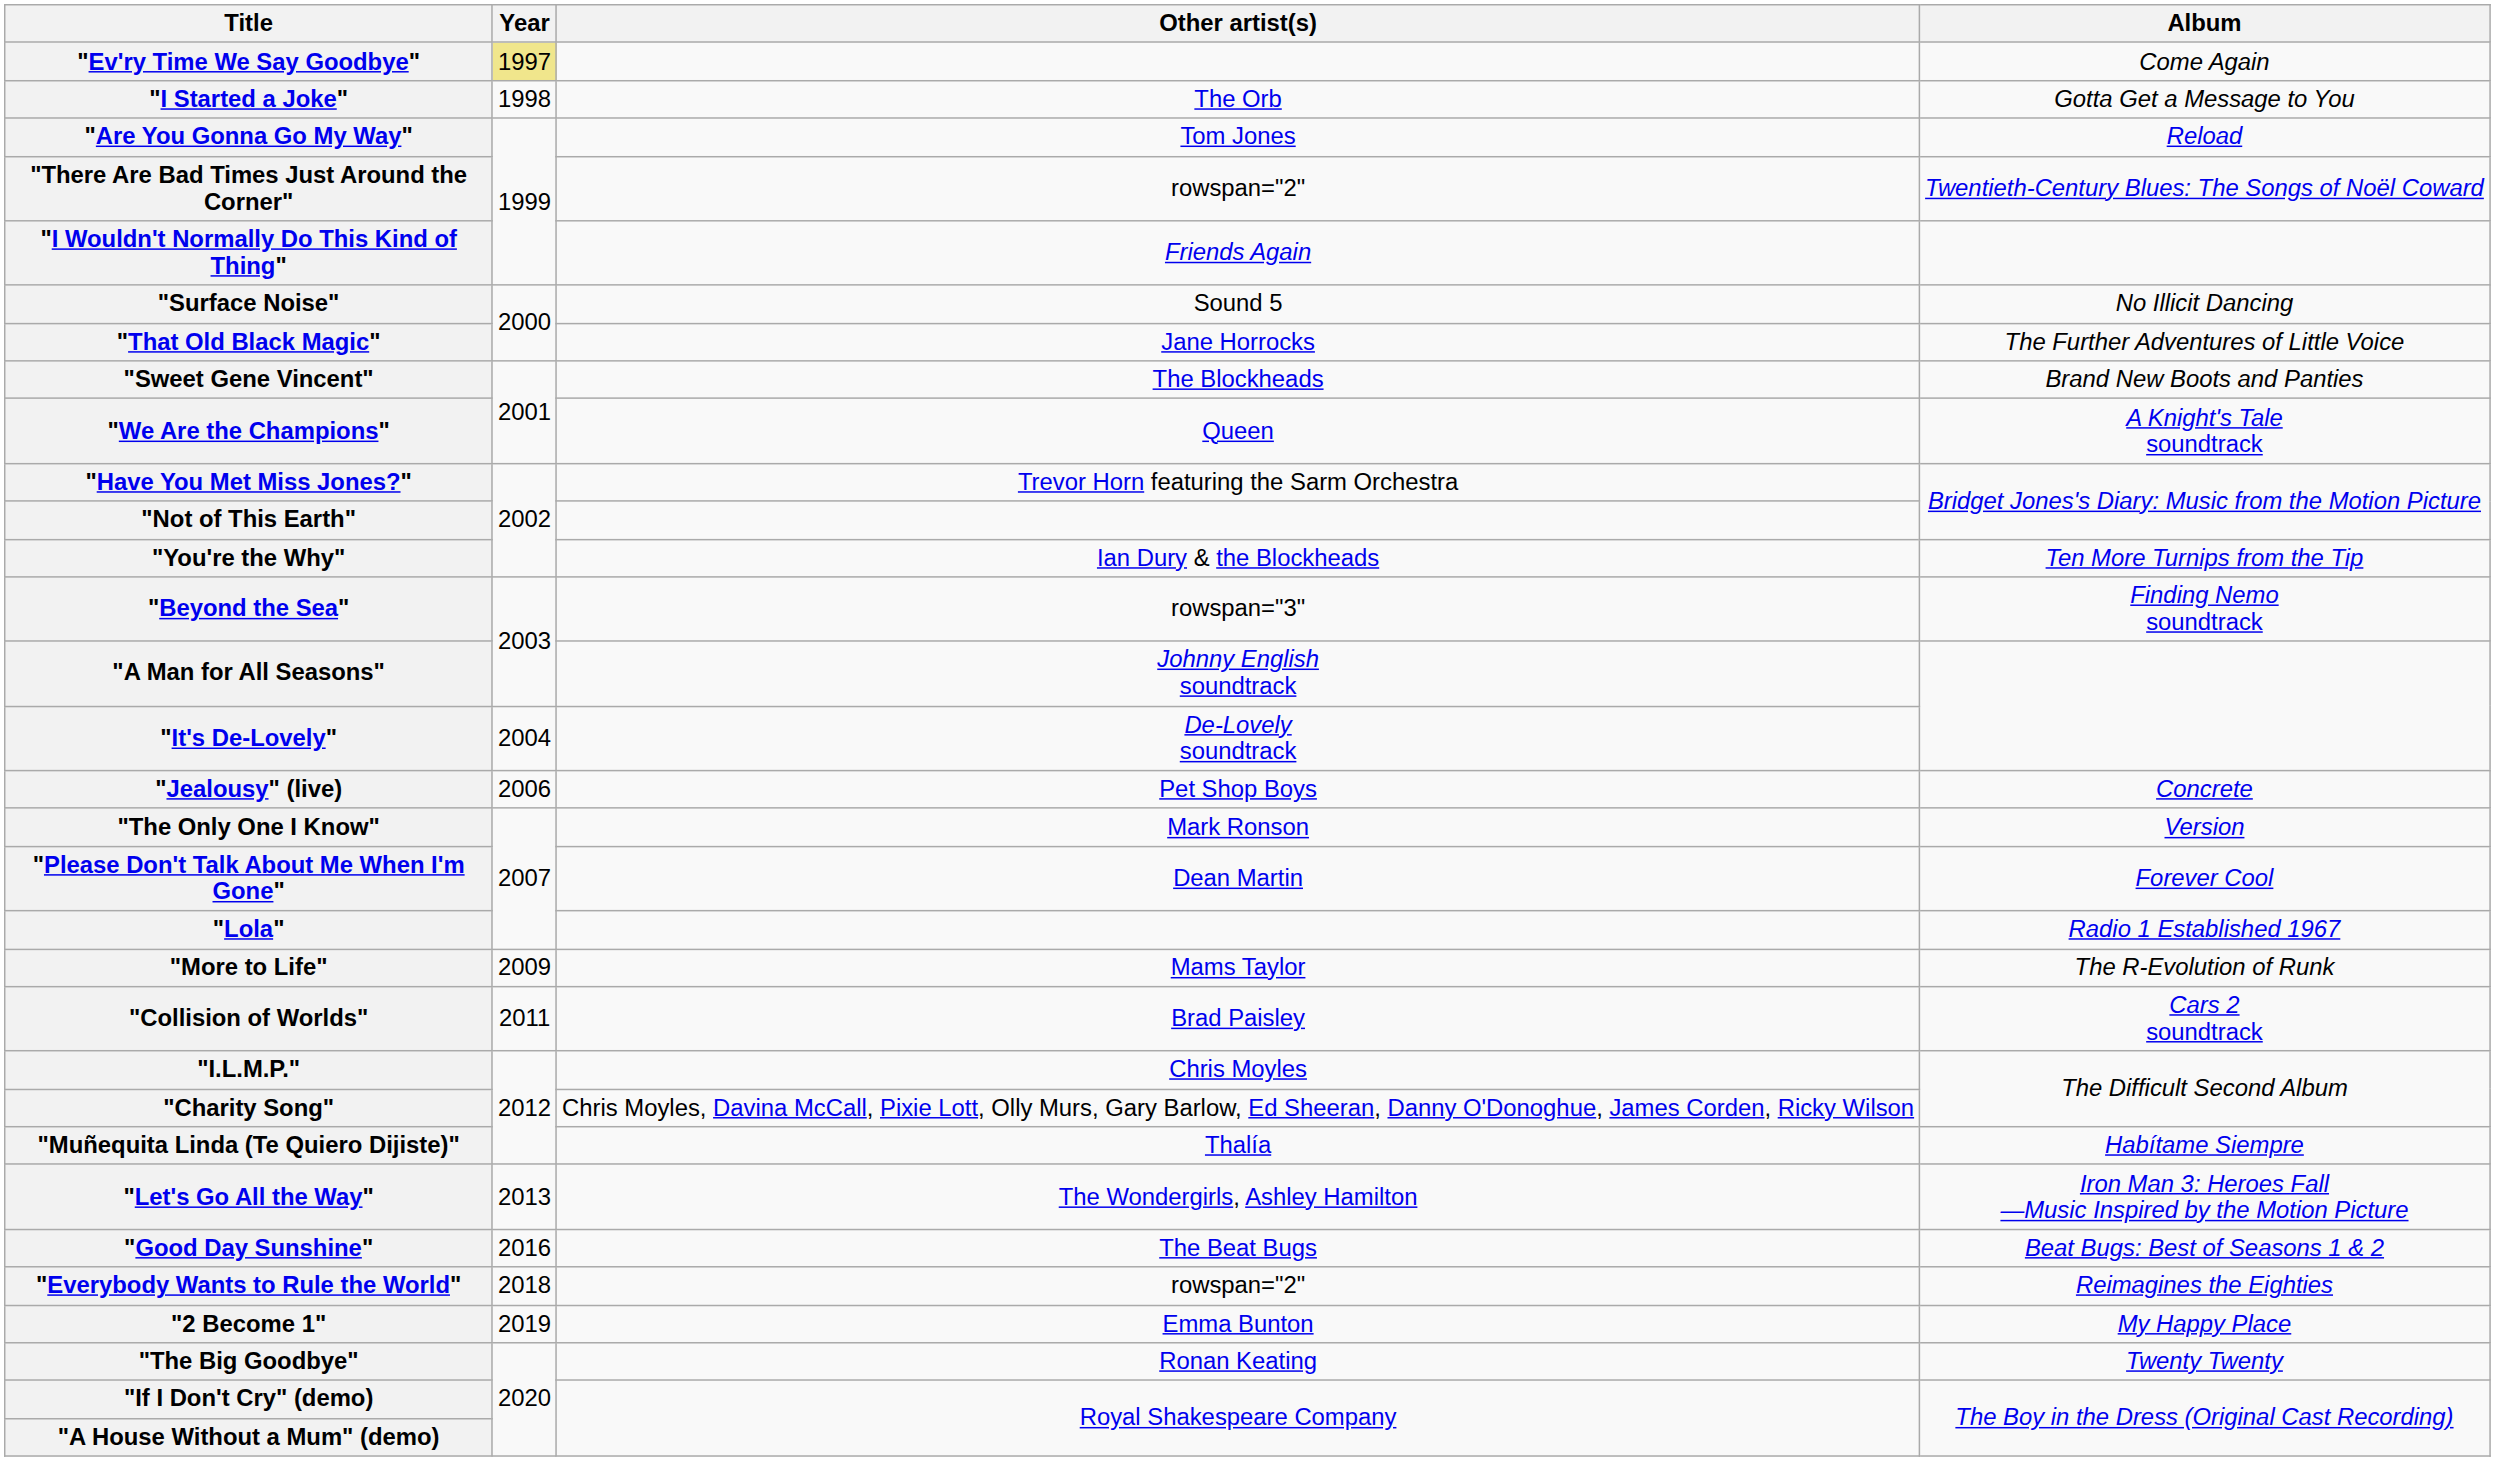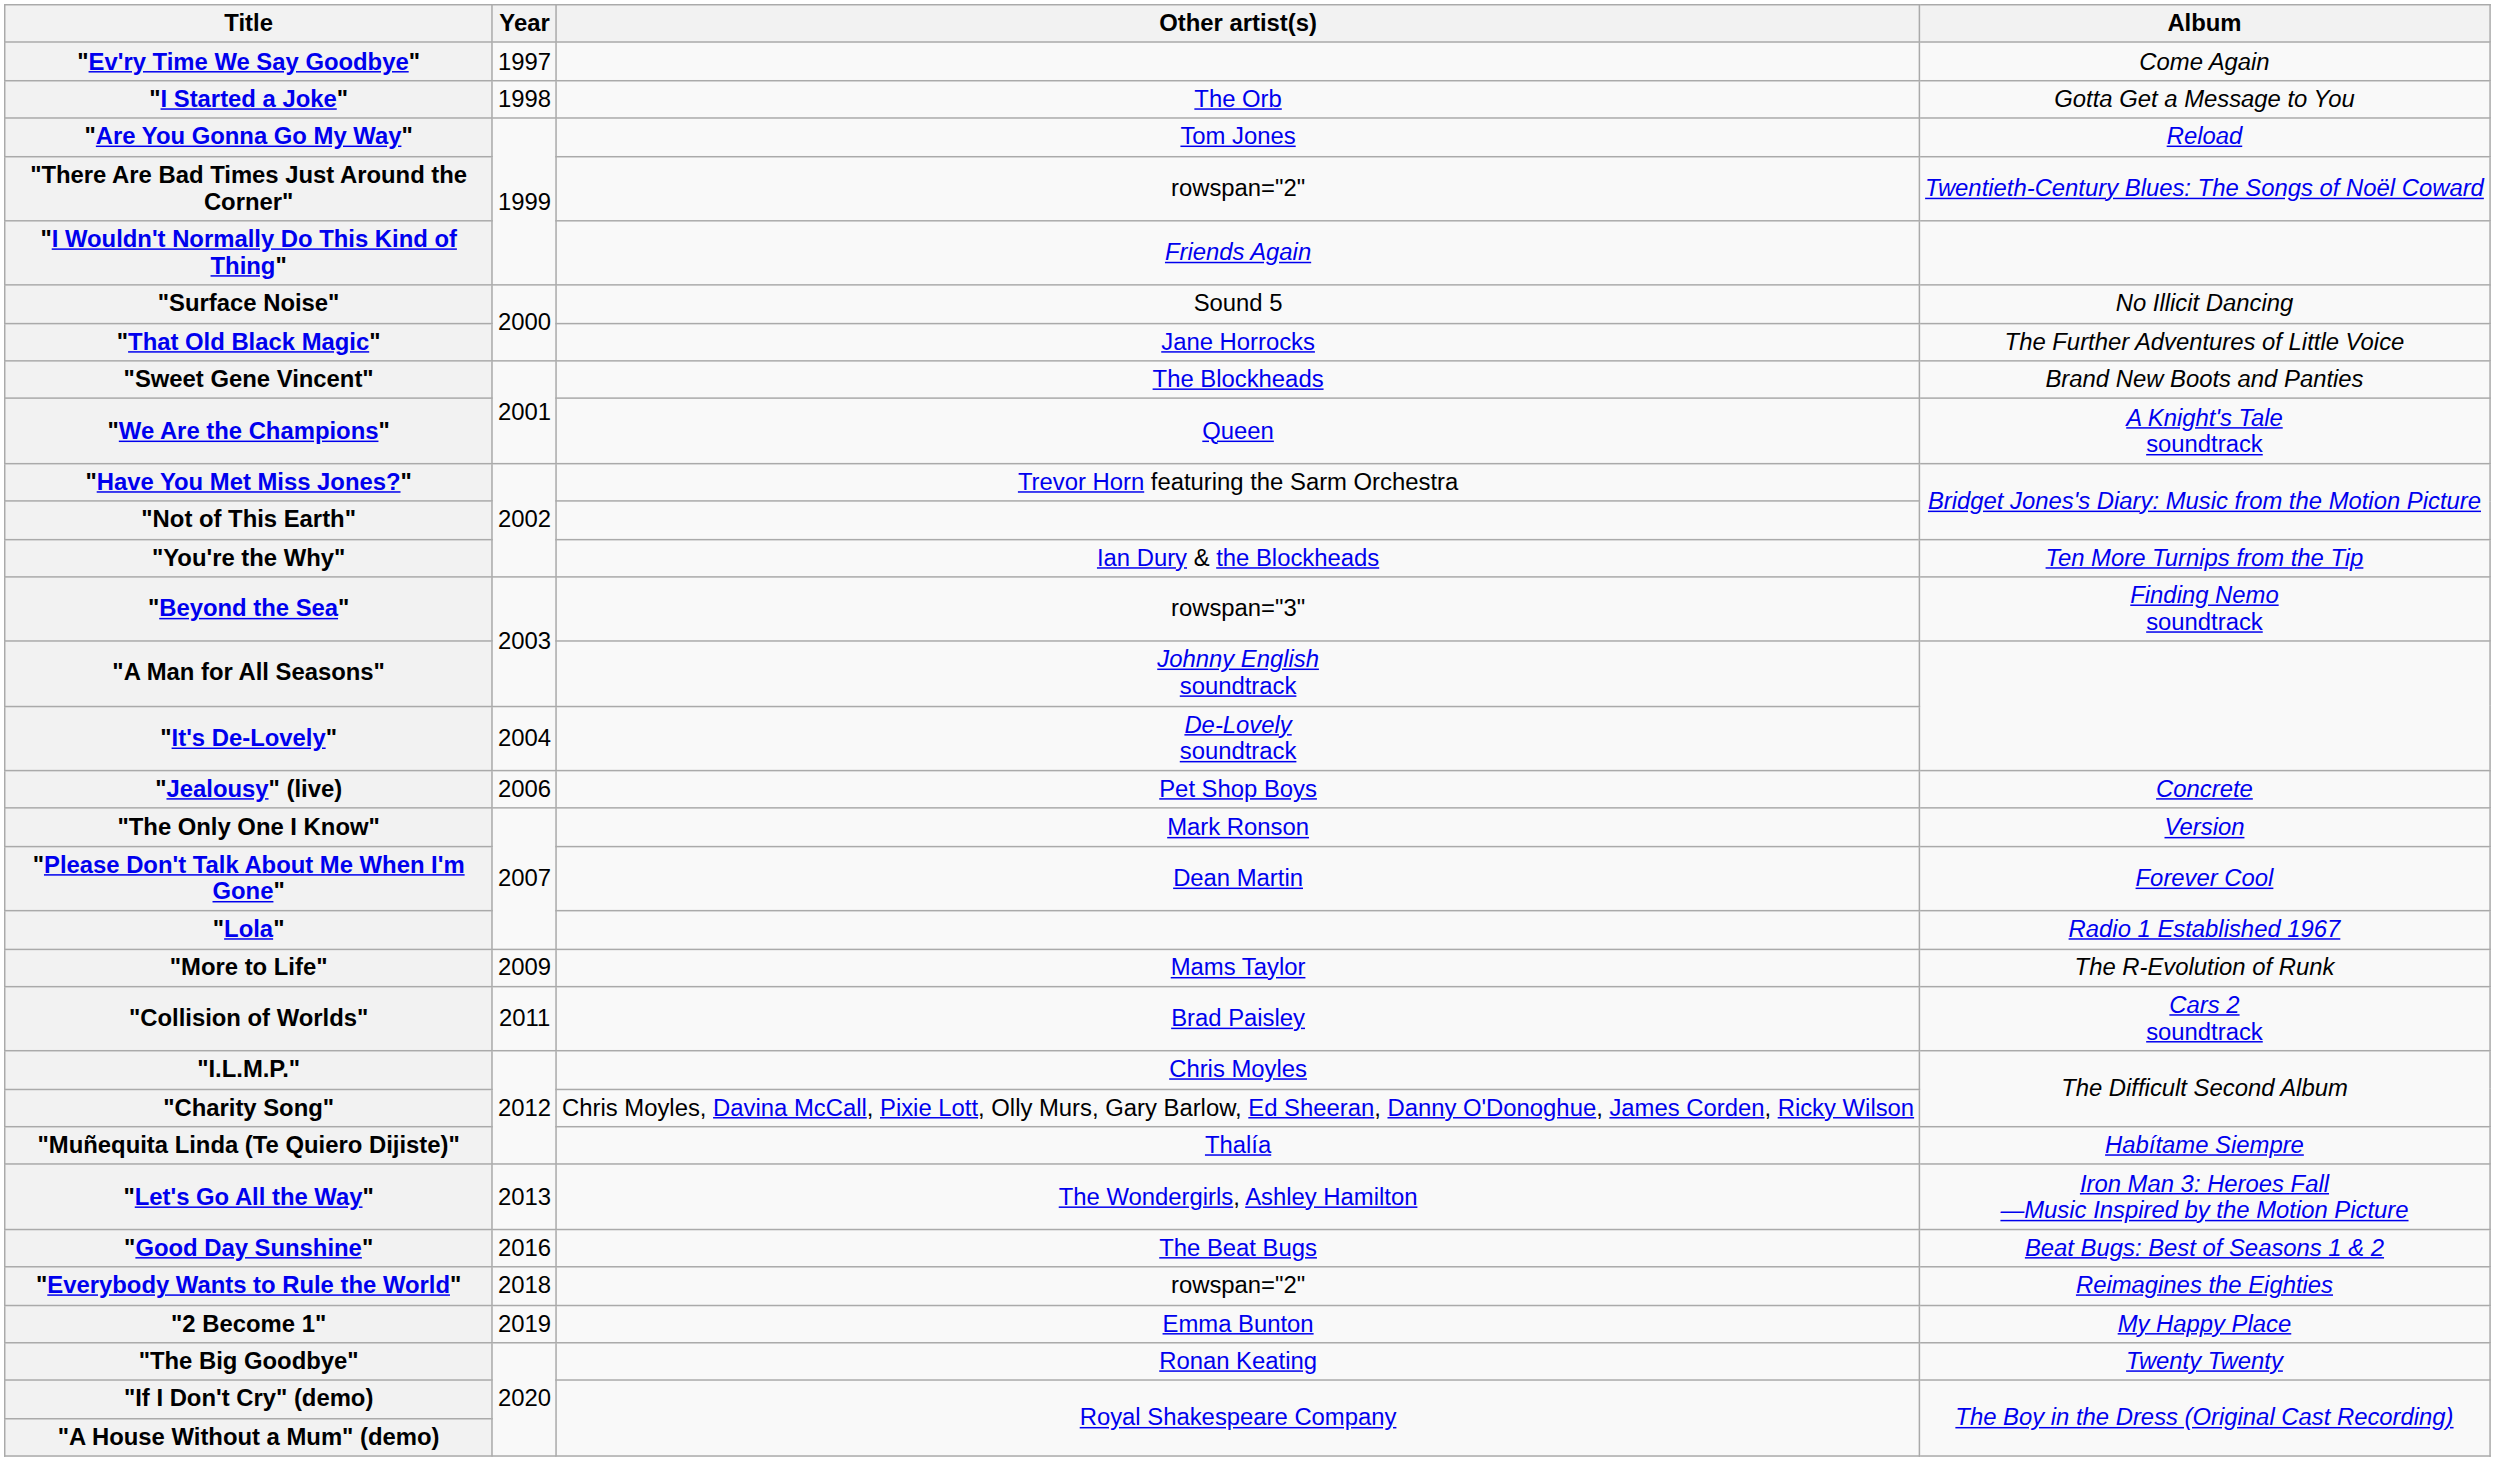(525, 61) khaki background -> (525, 61) no background
